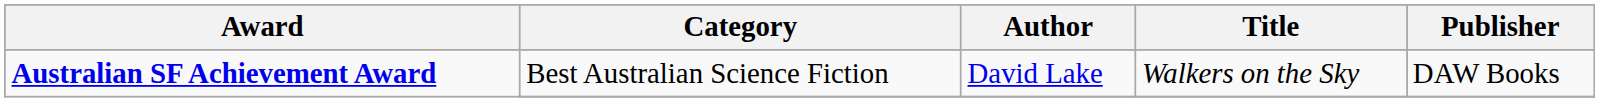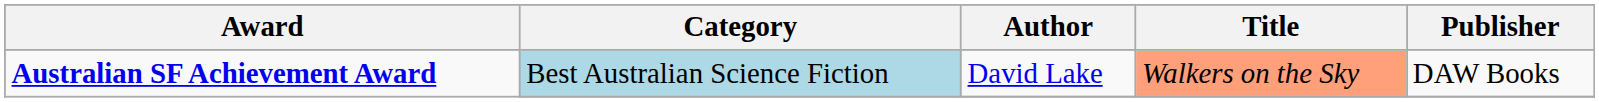(707, 73) no background -> (707, 73) lightblue background
(1251, 73) no background -> (1251, 73) lightsalmon background
